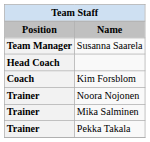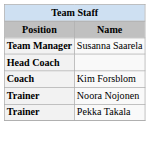- row: (108, 112)
